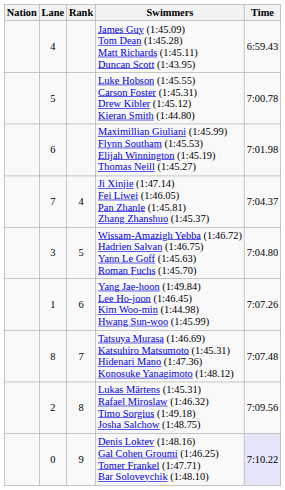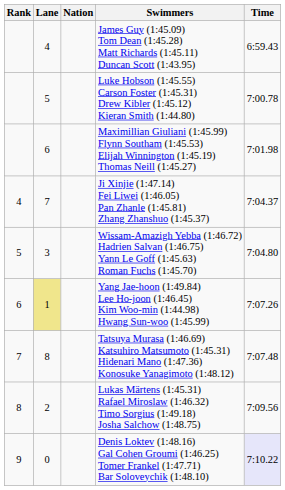columns swapped: (81, 12) <-> (22, 12)
(53, 304) no background -> (47, 304) khaki background
